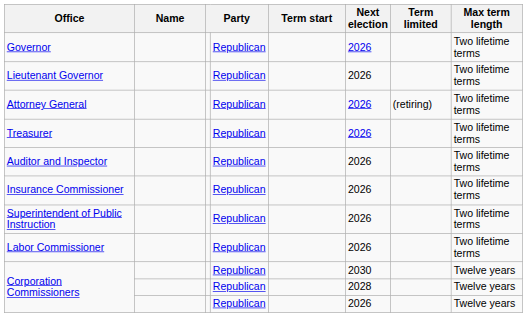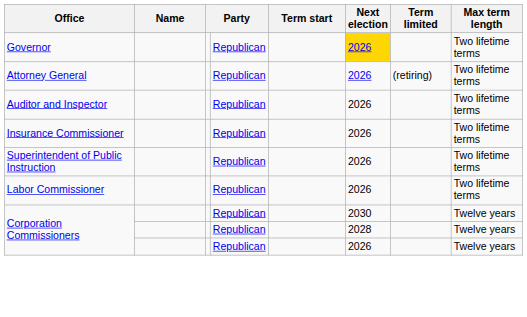(360, 47) no background -> (360, 47) gold background
- row: (55, 76)
- row: (29, 133)
